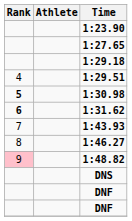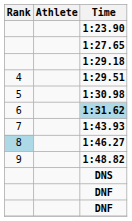(19, 94) bold -> (19, 94) normal
(19, 110) bold -> (19, 110) normal
(104, 110) no background -> (104, 110) lightblue background
(19, 143) no background -> (19, 143) lightblue background
(19, 159) pink background -> (19, 159) no background
